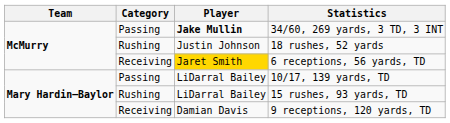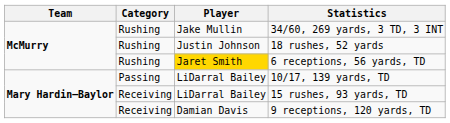(139, 29) Passing -> (139, 29) Rushing
(209, 29) bold -> (209, 29) normal
(145, 62) Receiving -> (139, 62) Rushing
(139, 94) Rushing -> (145, 94) Receiving
